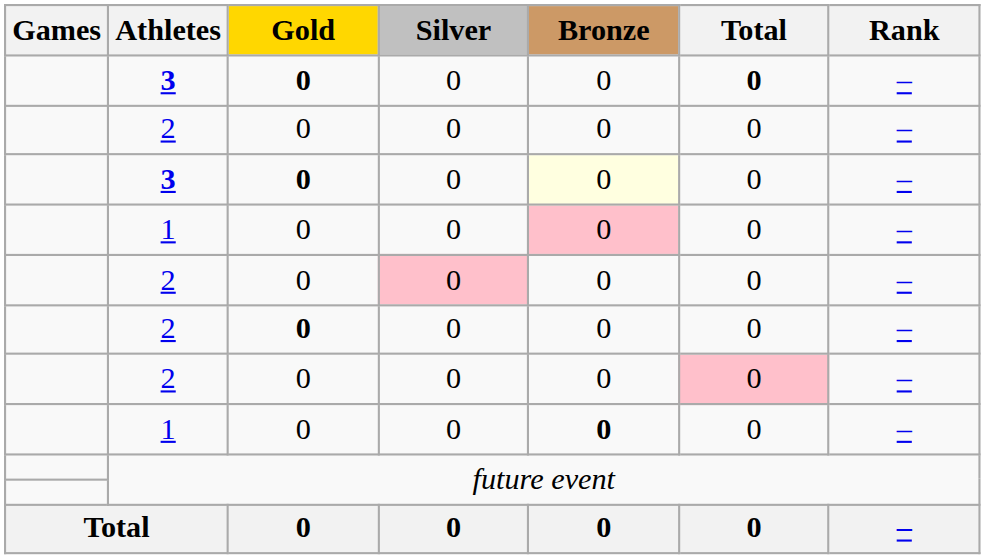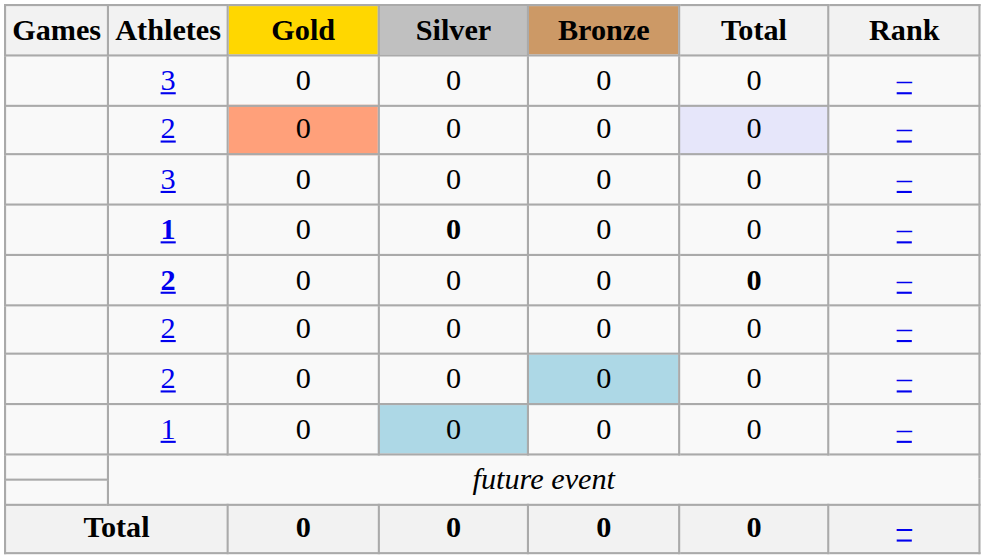(168, 79) bold -> (168, 79) normal
(303, 79) bold -> (303, 79) normal
(754, 79) bold -> (754, 79) normal
(303, 129) no background -> (303, 129) lightsalmon background
(754, 129) no background -> (754, 129) lavender background
(168, 179) bold -> (168, 179) normal
(303, 179) bold -> (303, 179) normal
(604, 179) lightyellow background -> (604, 179) no background
(168, 229) normal -> (168, 229) bold
(454, 229) normal -> (454, 229) bold
(604, 229) pink background -> (604, 229) no background
(168, 279) normal -> (168, 279) bold
(454, 279) pink background -> (454, 279) no background
(754, 279) normal -> (754, 279) bold
(303, 329) bold -> (303, 329) normal
(604, 378) no background -> (604, 378) lightblue background
(754, 378) pink background -> (754, 378) no background
(454, 428) no background -> (454, 428) lightblue background
(604, 428) bold -> (604, 428) normal
